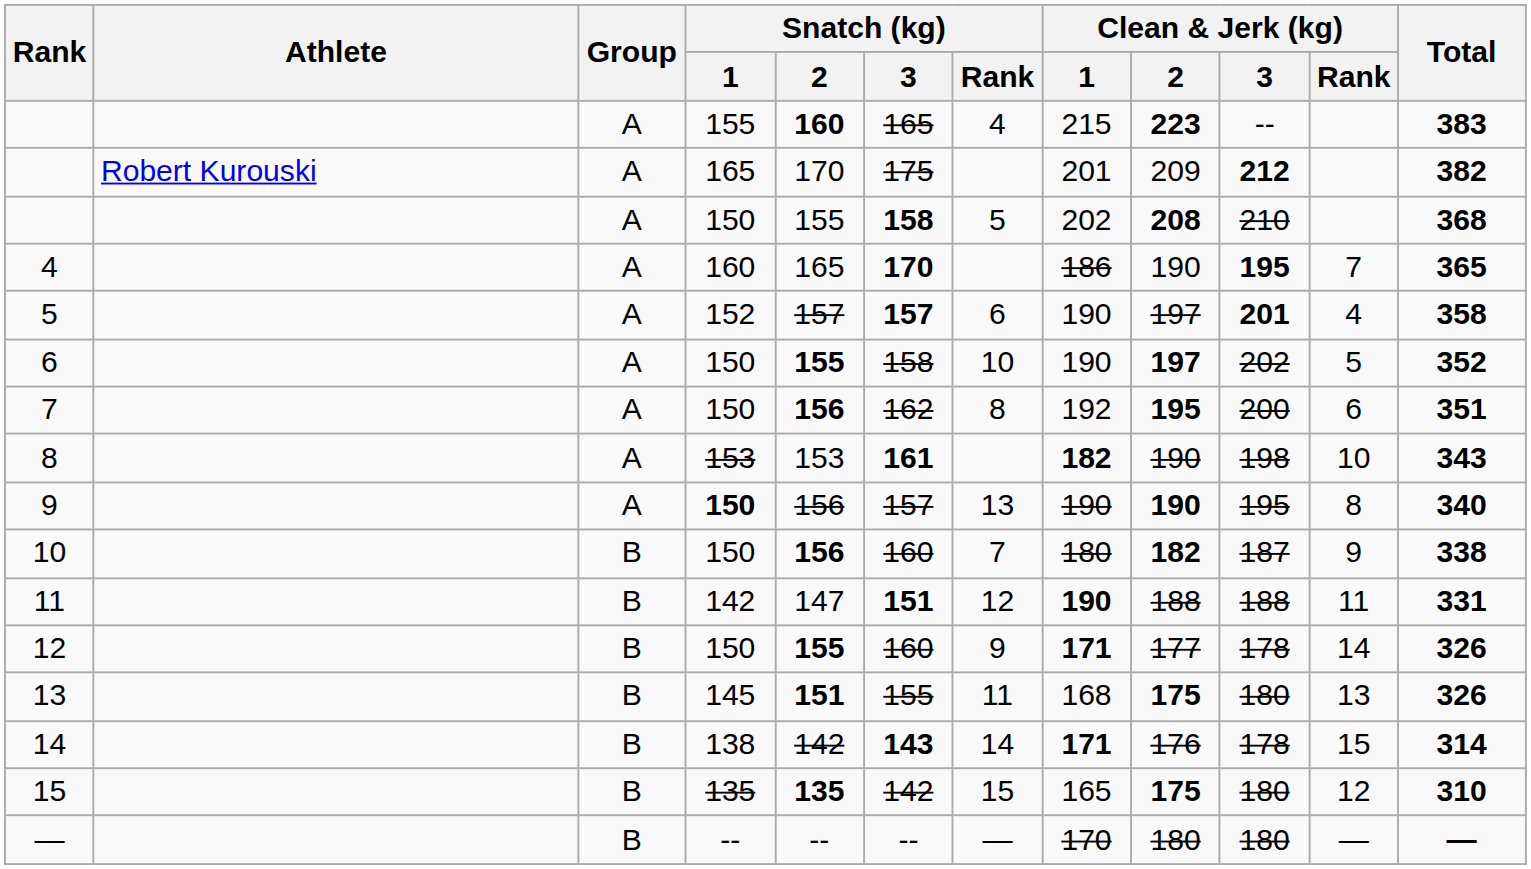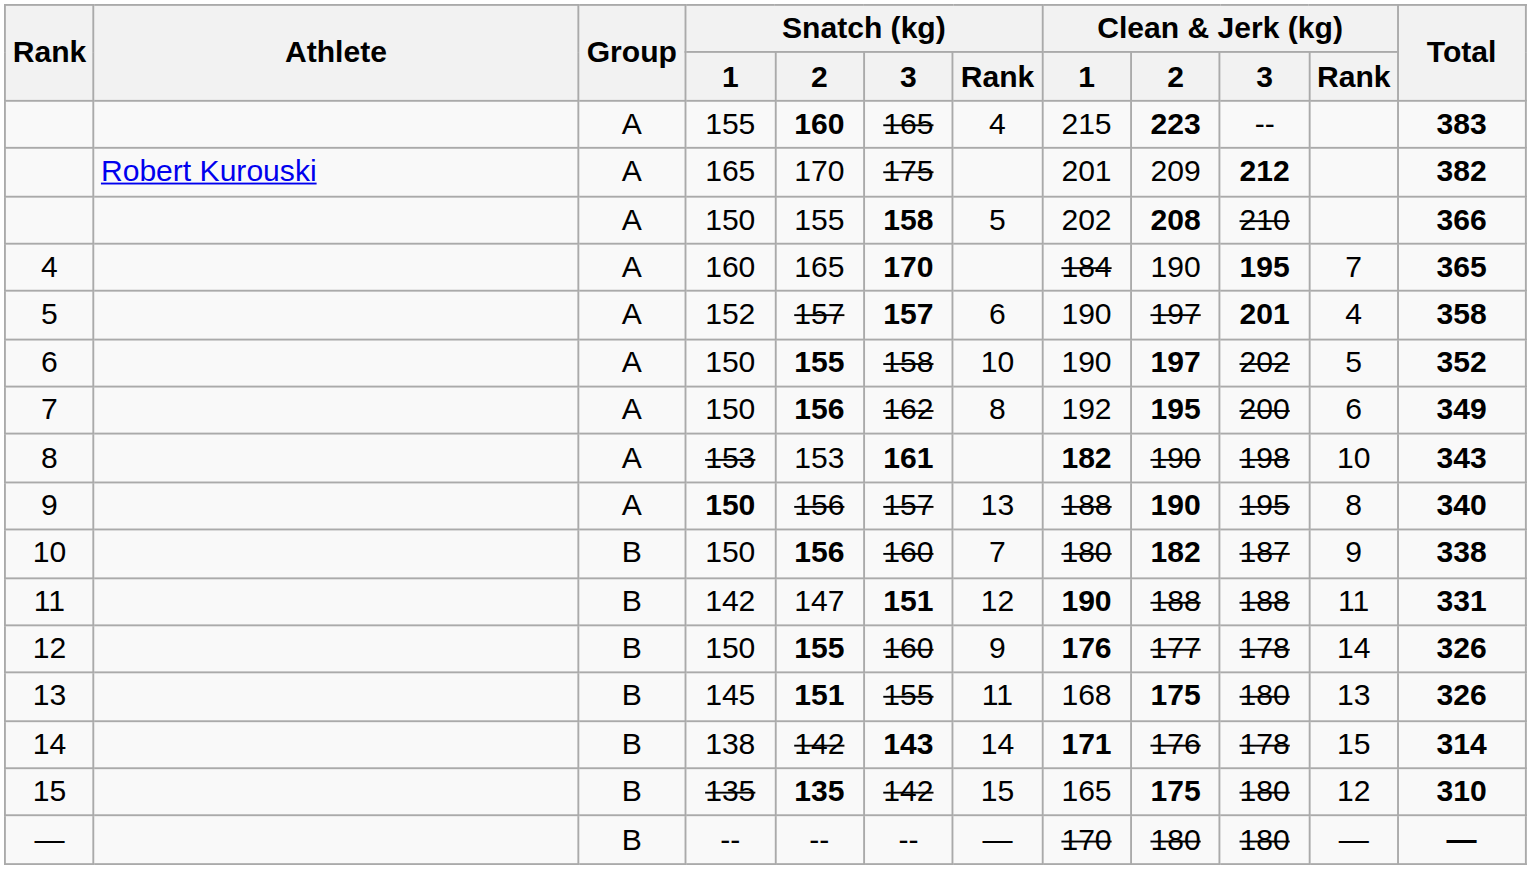(1462, 219) 368 -> (1462, 219) 366
(1087, 266) 186 -> (1087, 266) 184
(1462, 409) 351 -> (1462, 409) 349
(1087, 505) 190 -> (1087, 505) 188
(1087, 648) 171 -> (1087, 648) 176
